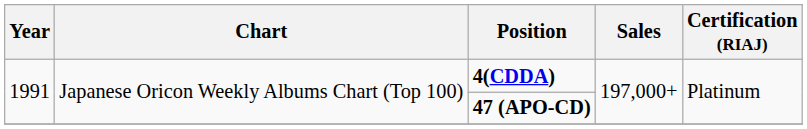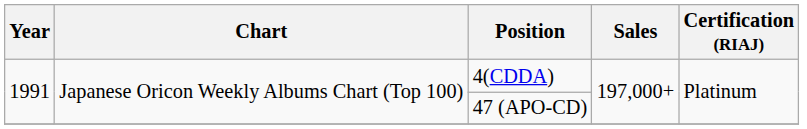(514, 75) bold -> (513, 75) normal
(532, 107) bold -> (530, 107) normal
